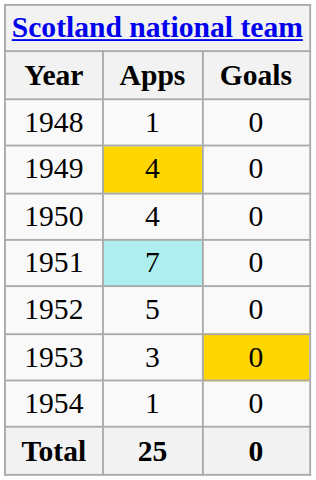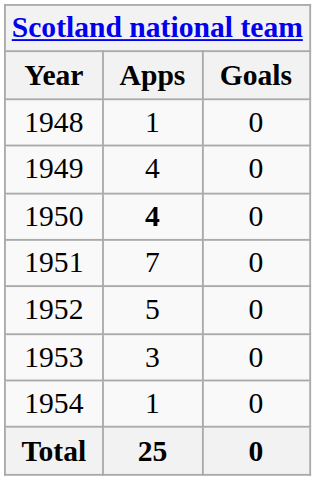(152, 168) gold background -> (152, 168) no background
(152, 215) normal -> (152, 215) bold
(152, 262) paleturquoise background -> (152, 262) no background
(256, 356) gold background -> (256, 356) no background
